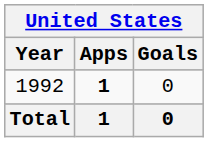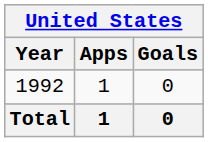(104, 87) bold -> (104, 87) normal
